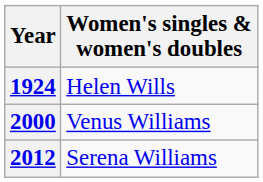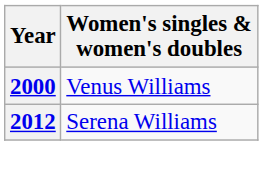- row: (33, 85)
